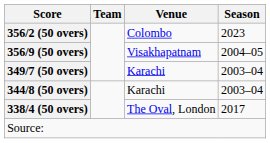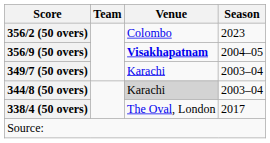(164, 52) normal -> (168, 52) bold
(146, 90) no background -> (146, 90) lightgrey background
